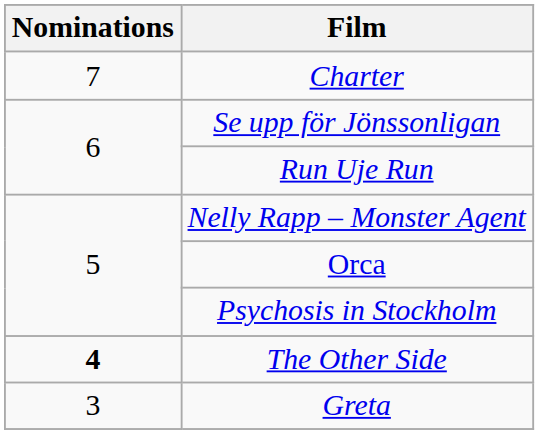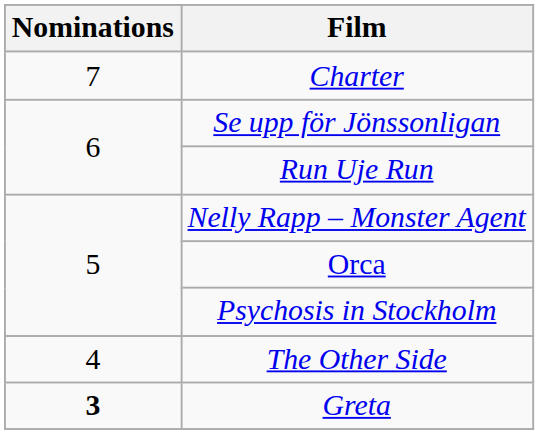(93, 358) bold -> (93, 358) normal
(93, 405) normal -> (93, 405) bold
